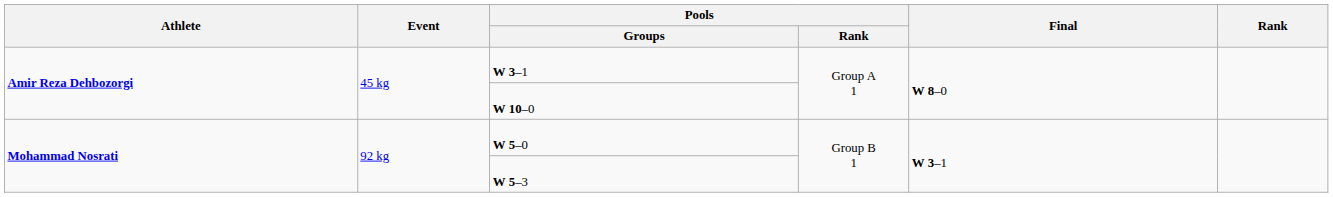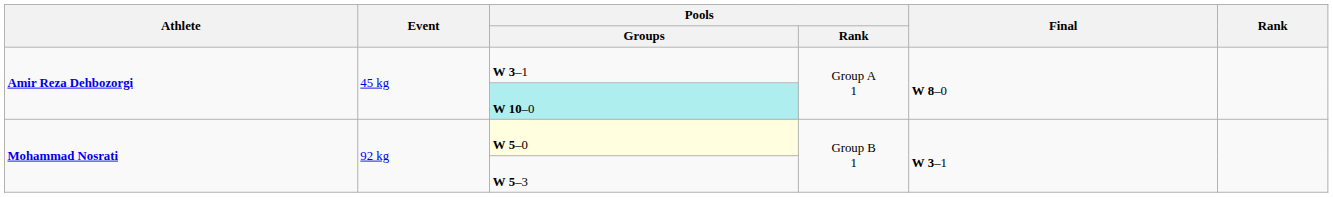(514, 109) no background -> (514, 109) paleturquoise background
(510, 145) no background -> (510, 145) lightyellow background
